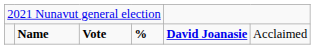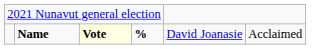(94, 34) no background -> (94, 34) lightyellow background
(207, 34) bold -> (204, 34) normal
